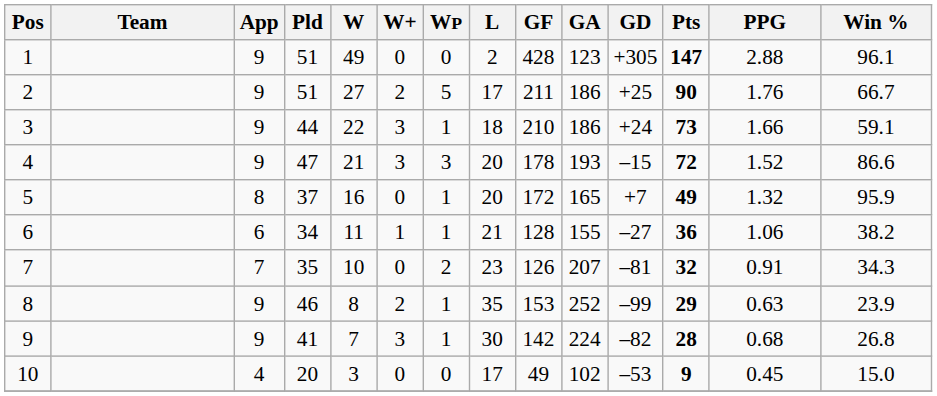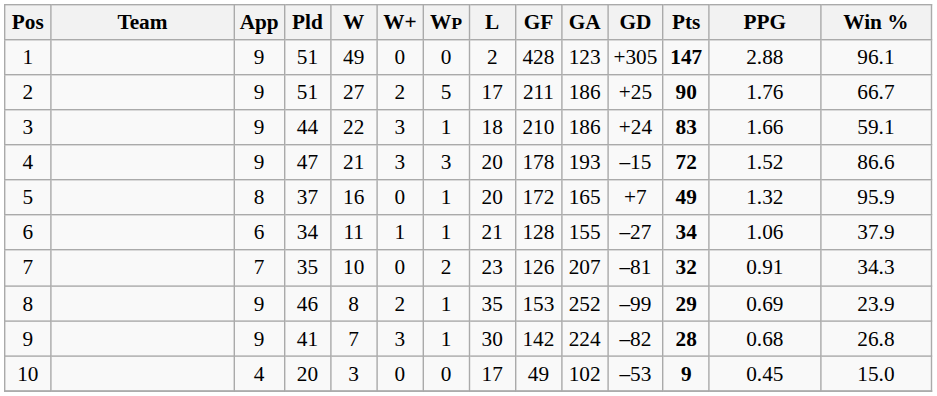(686, 127) 73 -> (686, 127) 83
(686, 232) 36 -> (686, 232) 34
(876, 232) 38.2 -> (876, 232) 37.9
(765, 302) 0.63 -> (765, 302) 0.69
